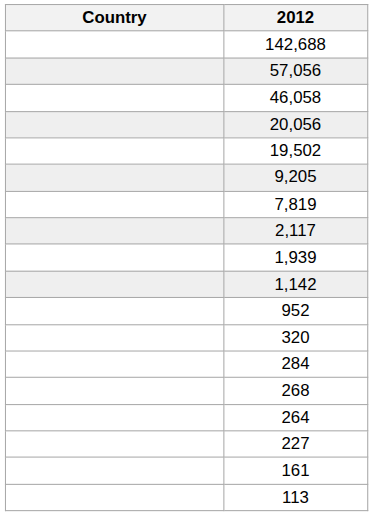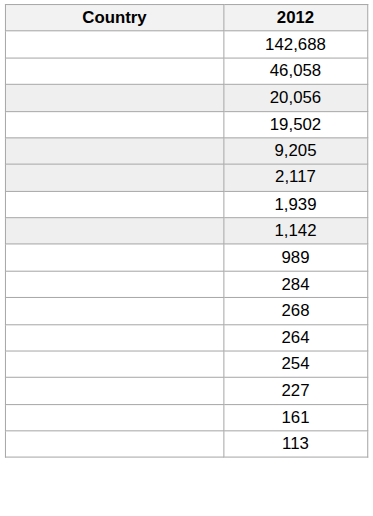- row: (295, 71)
- row: (295, 204)
+ row: (295, 257)
- row: (295, 310)
- row: (295, 337)
+ row: (295, 364)
